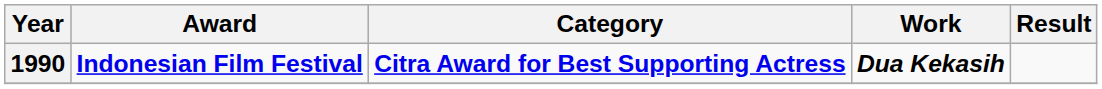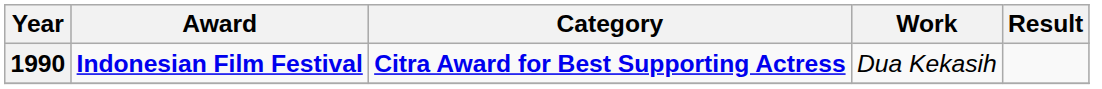(931, 63) bold -> (927, 63) normal
